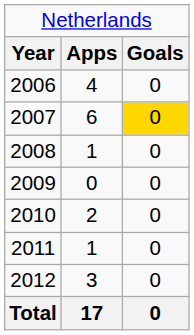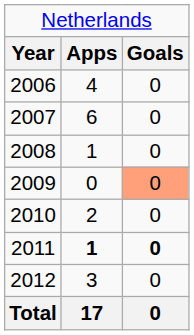(155, 118) gold background -> (155, 118) no background
(155, 183) no background -> (155, 183) lightsalmon background
(92, 248) normal -> (92, 248) bold
(155, 248) normal -> (155, 248) bold
